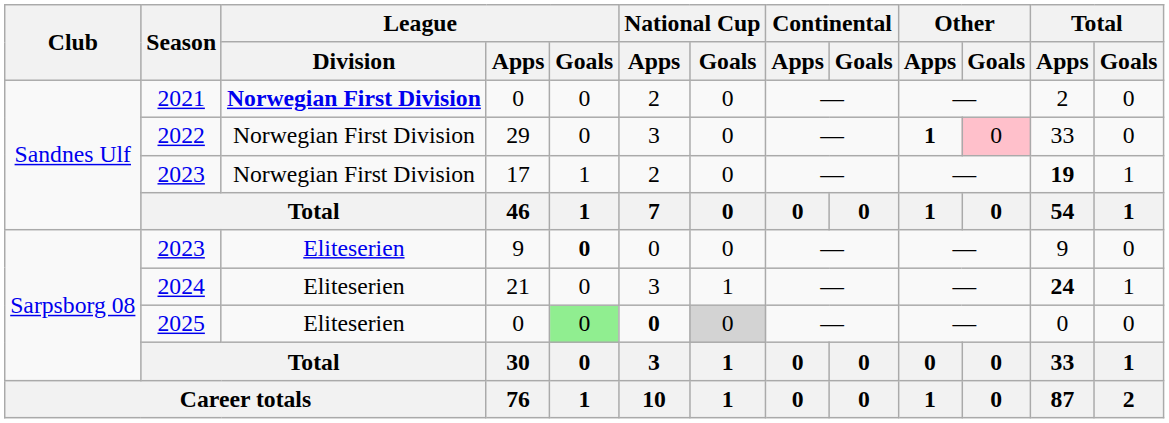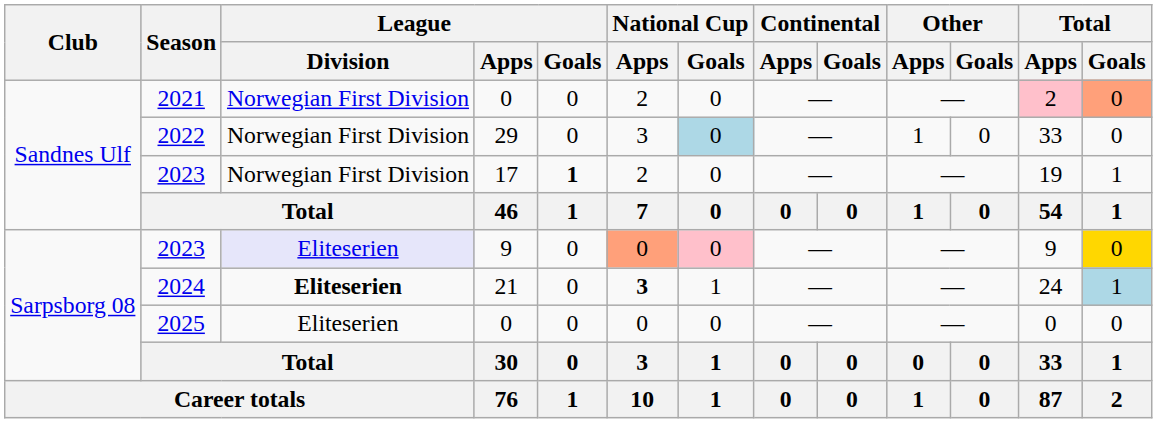(354, 98) bold -> (348, 98) normal
(1062, 98) no background -> (1051, 98) pink background
(1129, 98) no background -> (1117, 98) lightsalmon background
(728, 135) no background -> (716, 135) lightblue background
(930, 135) bold -> (918, 135) normal
(996, 135) pink background -> (984, 135) no background
(584, 173) normal -> (572, 173) bold
(1062, 173) bold -> (1051, 173) normal
(354, 248) no background -> (348, 248) lavender background
(584, 248) bold -> (572, 248) normal
(654, 248) no background -> (642, 248) lightsalmon background
(728, 248) no background -> (716, 248) pink background
(1129, 248) no background -> (1117, 248) gold background
(354, 286) normal -> (348, 286) bold
(654, 286) normal -> (642, 286) bold
(1062, 286) bold -> (1051, 286) normal
(1129, 286) no background -> (1117, 286) lightblue background
(584, 323) lightgreen background -> (572, 323) no background
(654, 323) bold -> (642, 323) normal
(728, 323) lightgrey background -> (716, 323) no background
